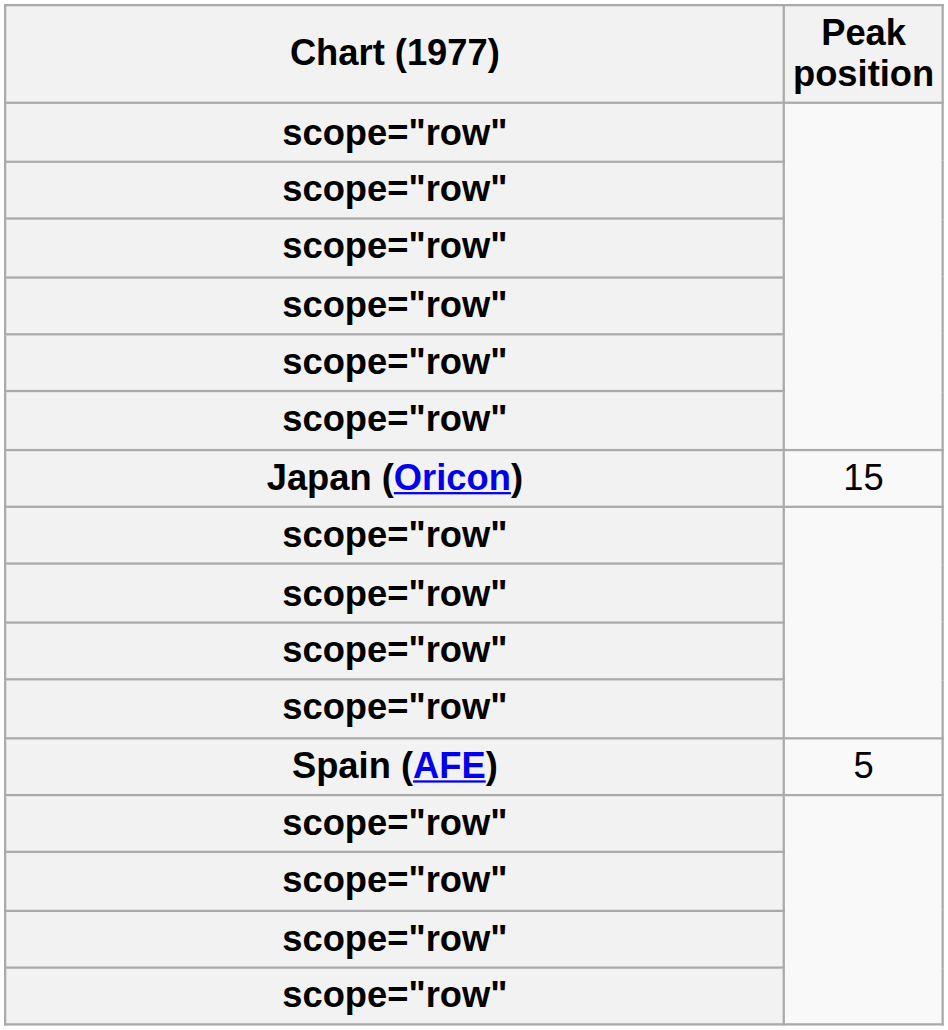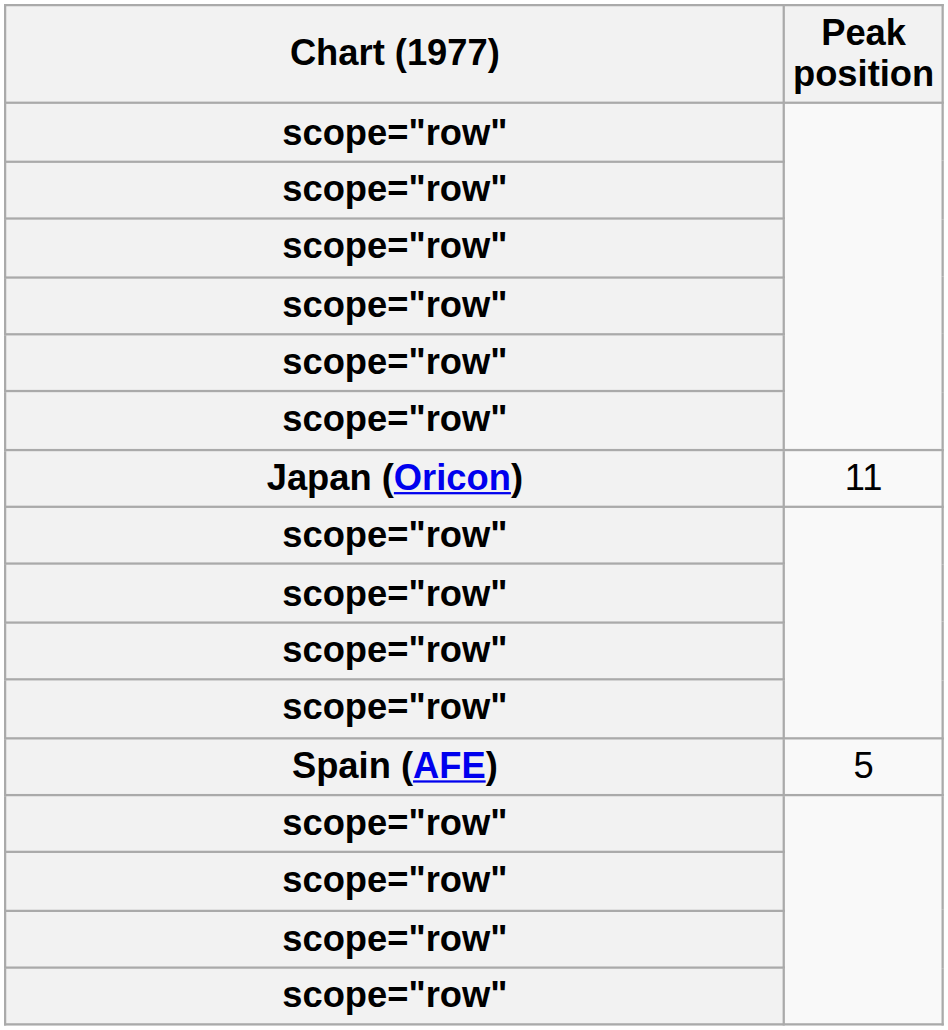(864, 477) 15 -> (864, 477) 11
